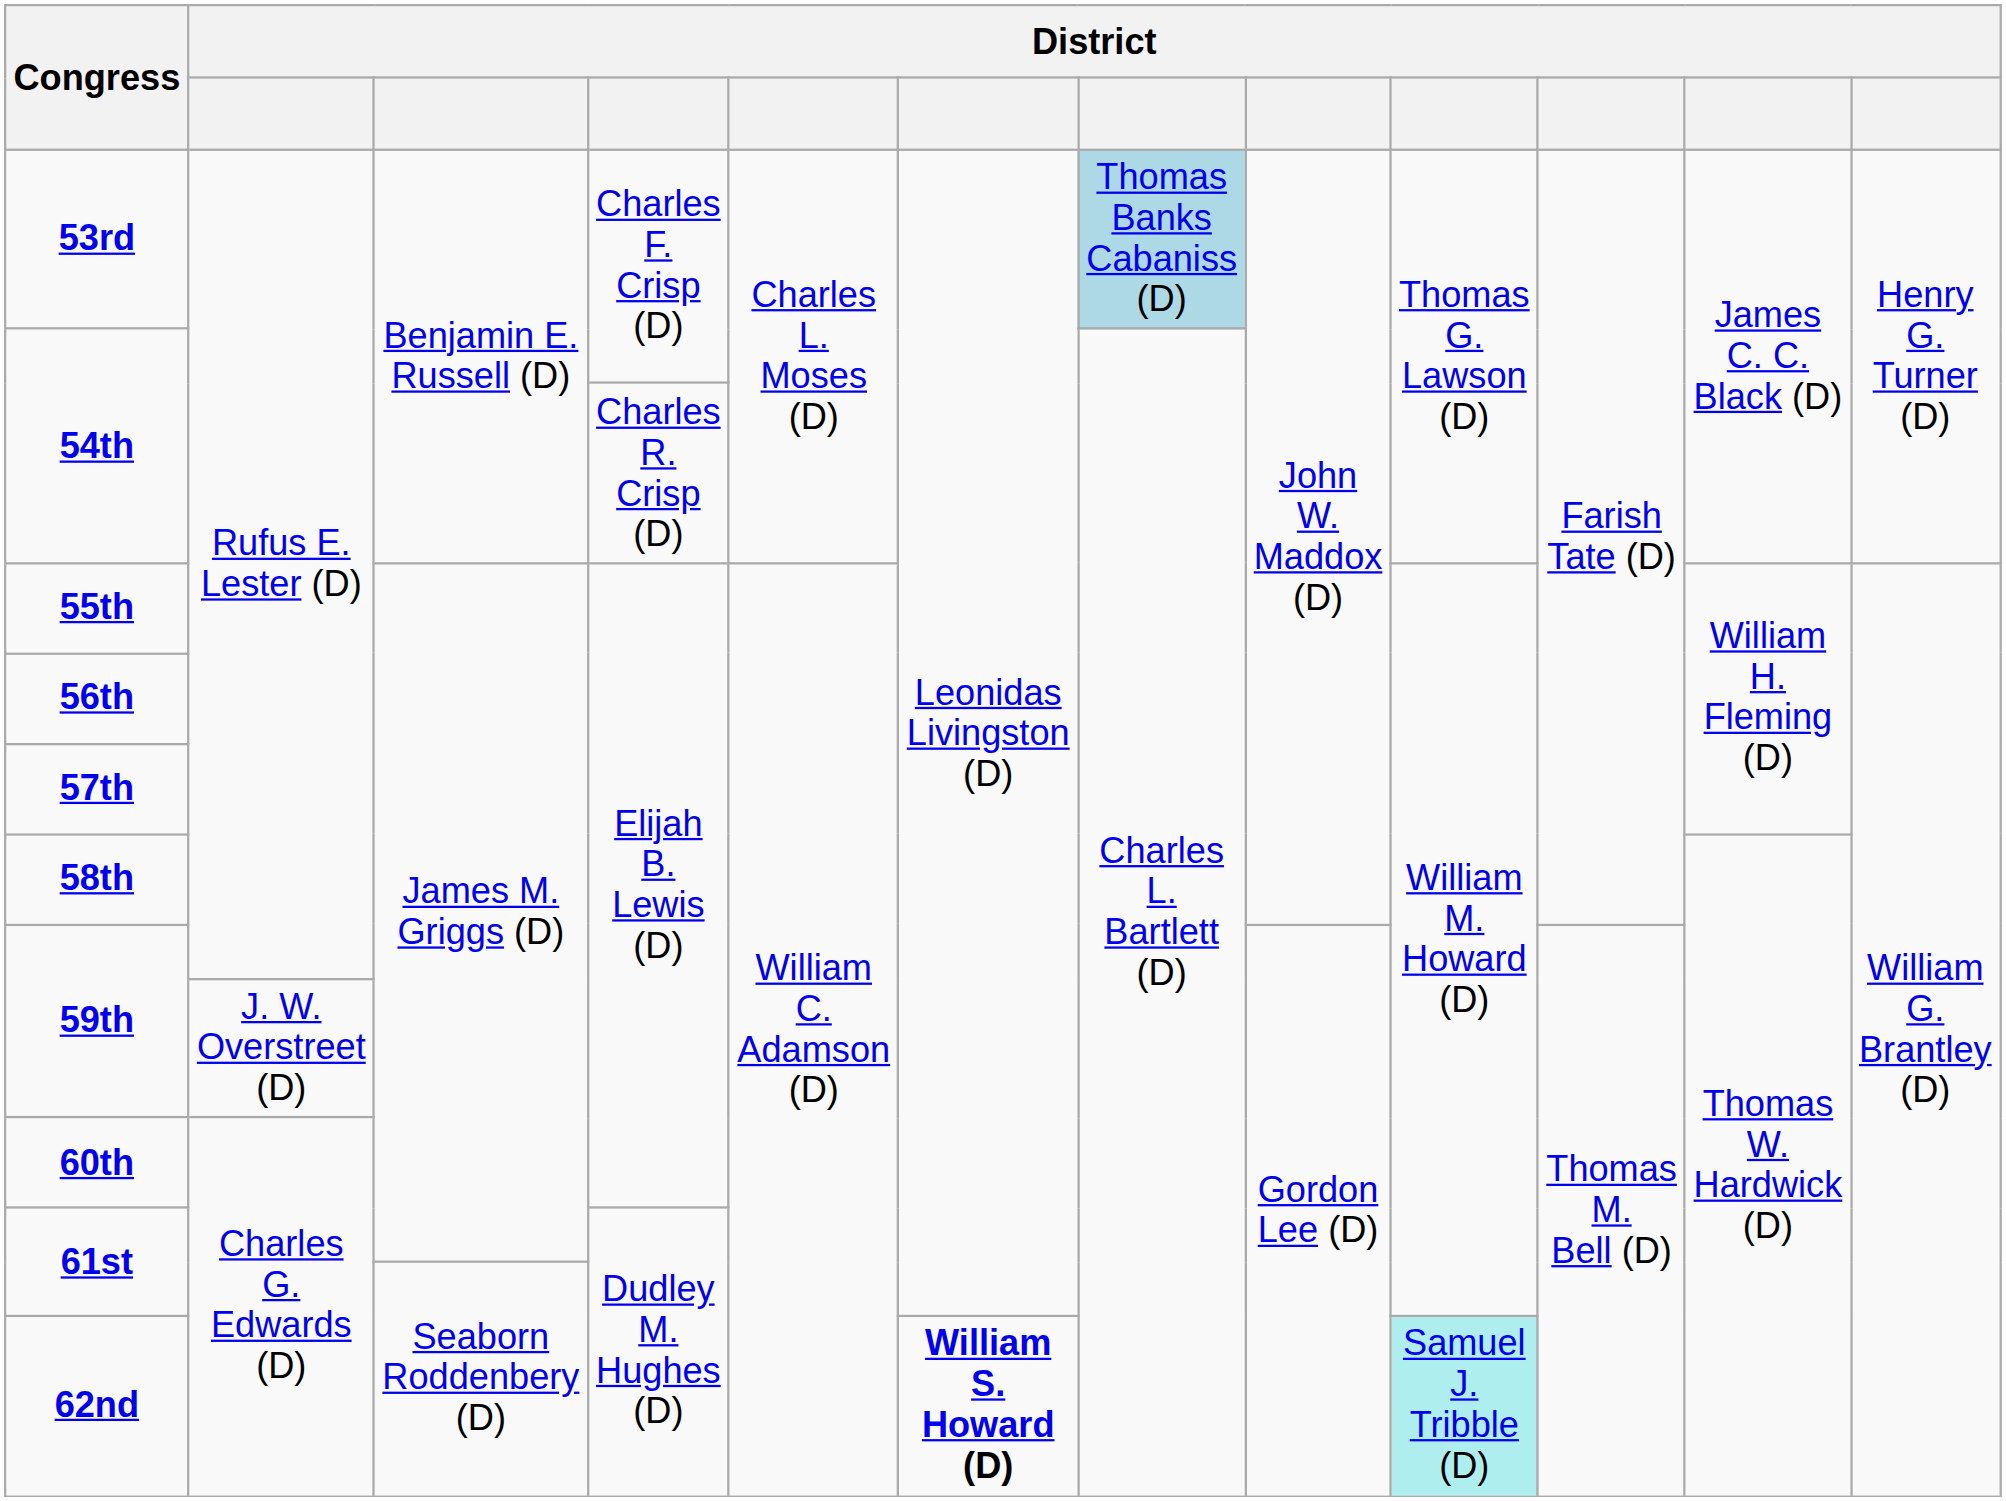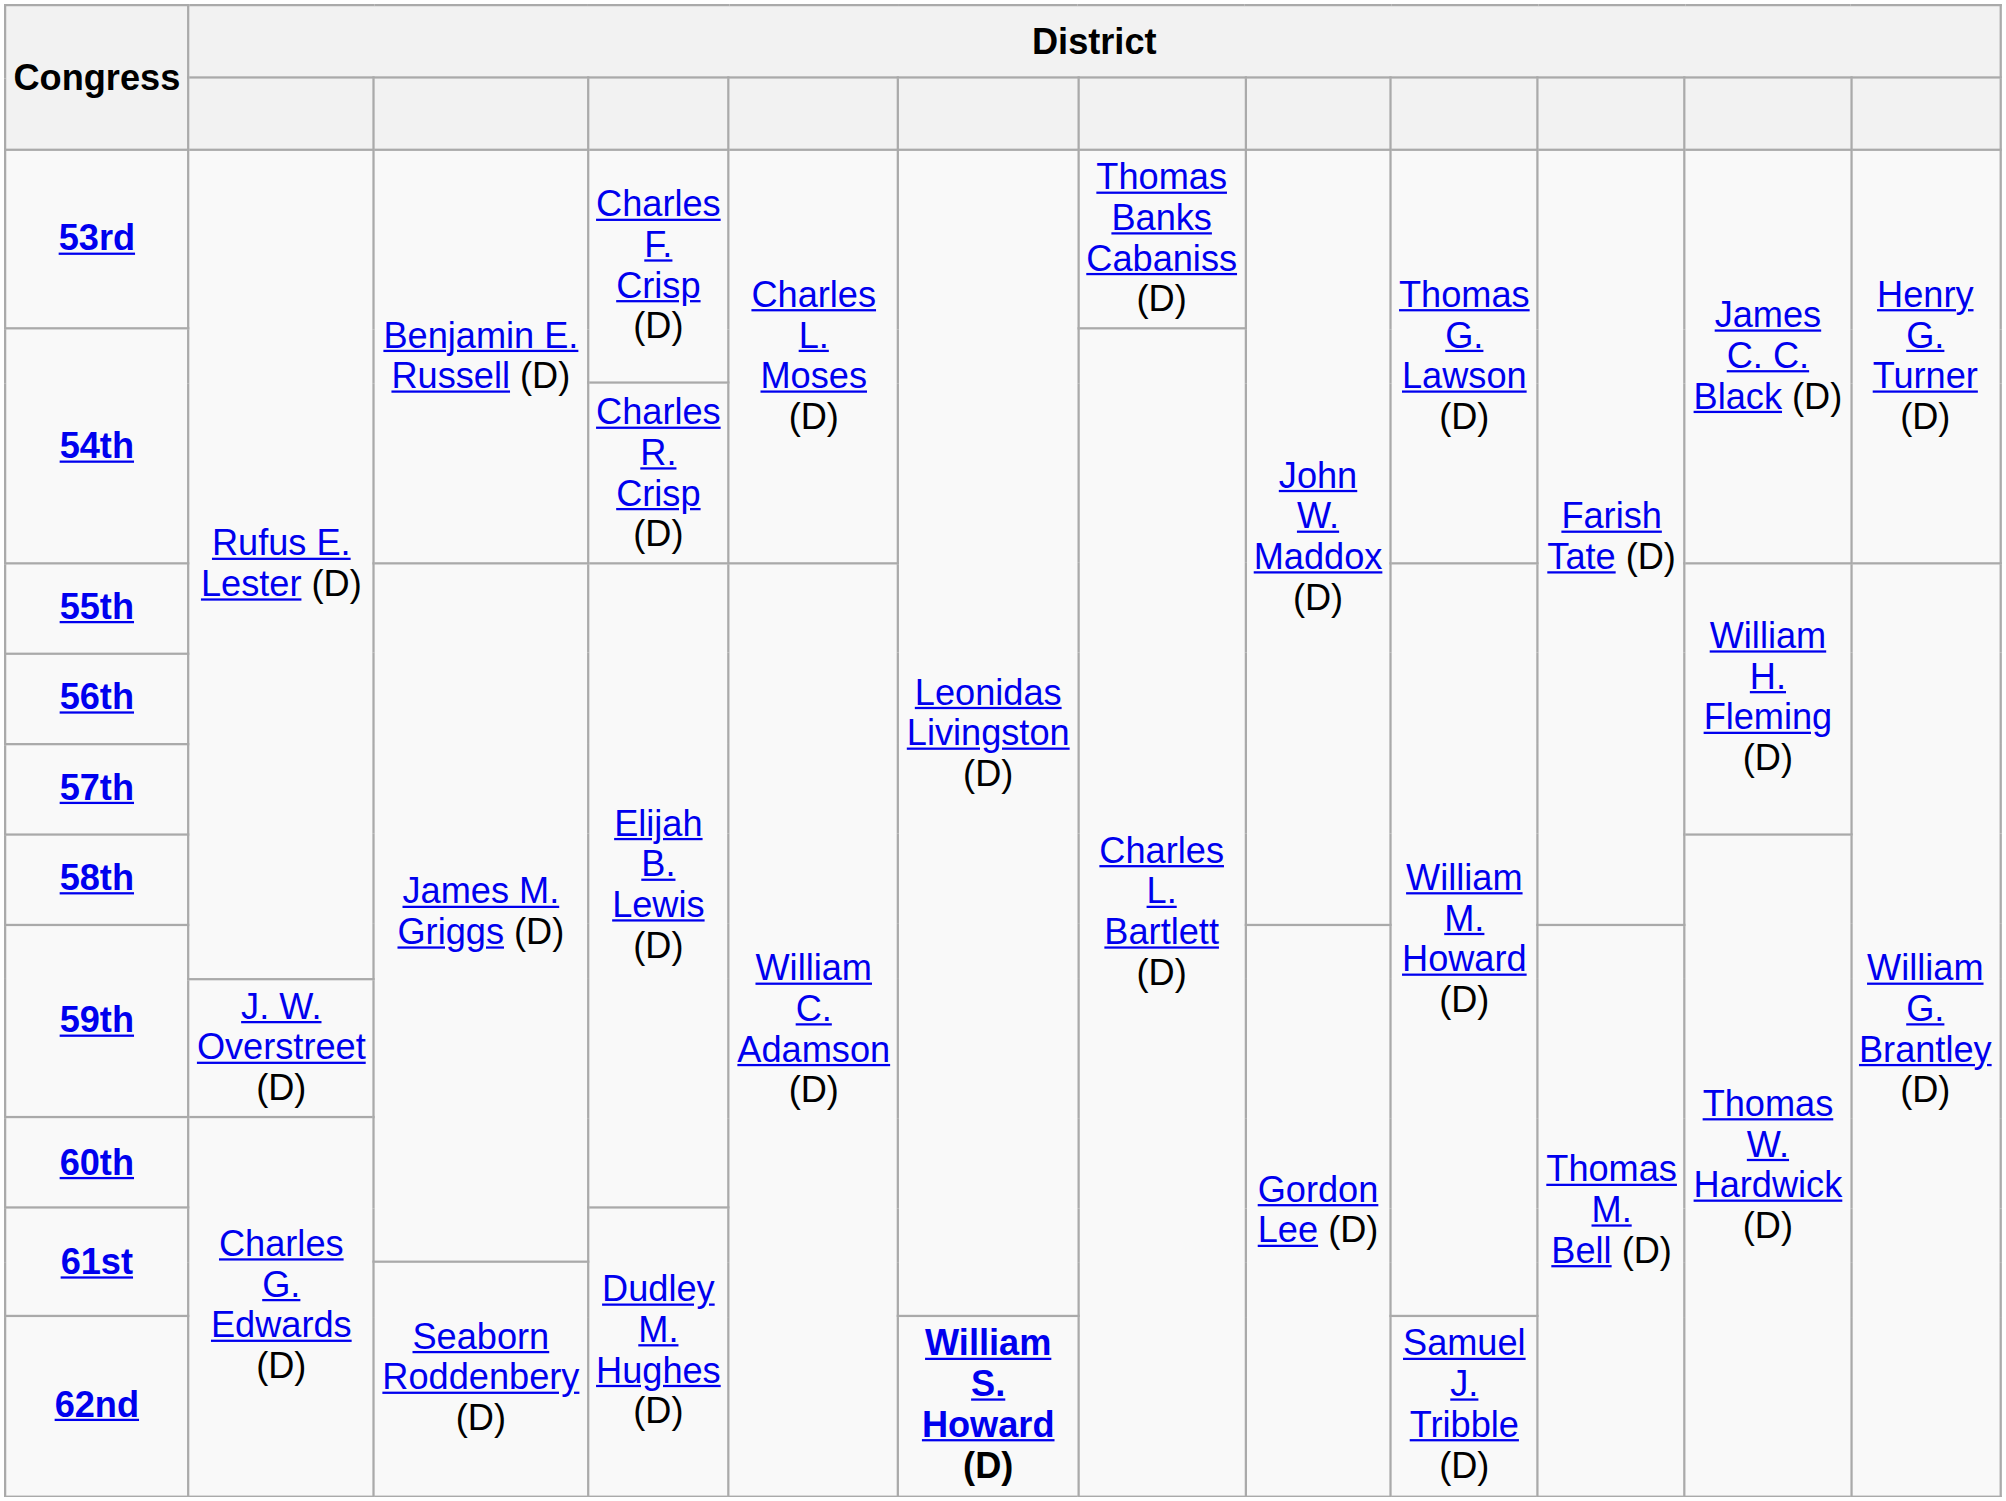(1162, 238) lightblue background -> (1162, 238) no background
(1464, 1405) paleturquoise background -> (1464, 1405) no background
